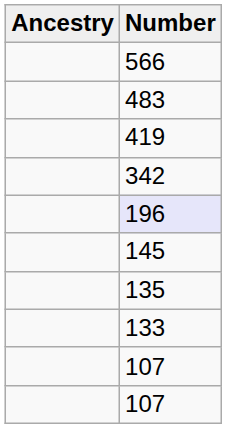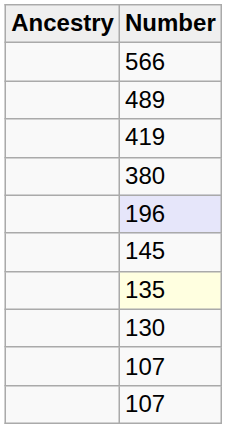(145, 99) 483 -> (145, 99) 489
(145, 175) 342 -> (145, 175) 380
(145, 289) no background -> (145, 289) lightyellow background
(145, 328) 133 -> (145, 328) 130
